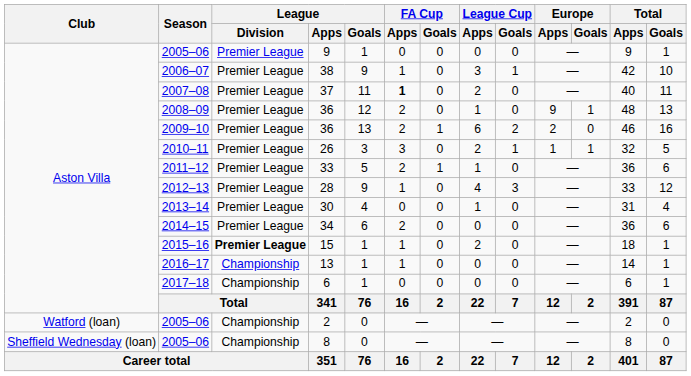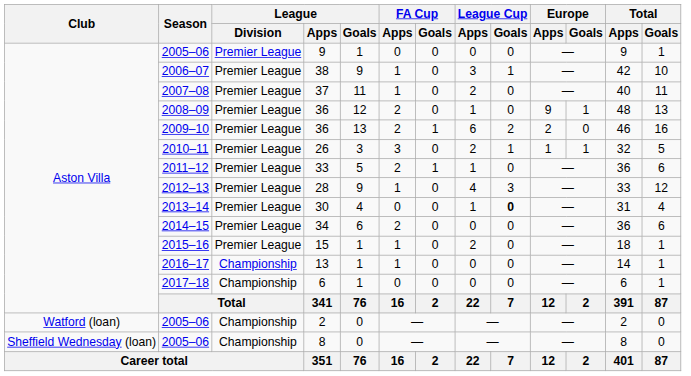(402, 91) bold -> (397, 91) normal
(515, 206) normal -> (511, 206) bold
(260, 245) bold -> (258, 245) normal
